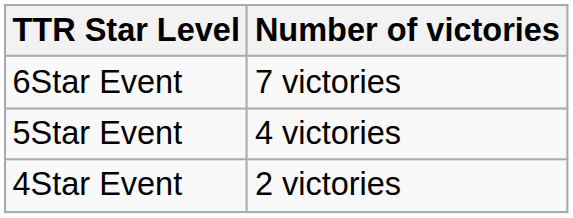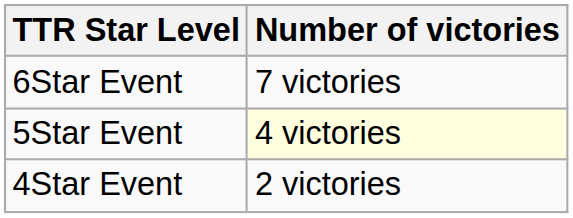(328, 133) no background -> (328, 133) lightyellow background
